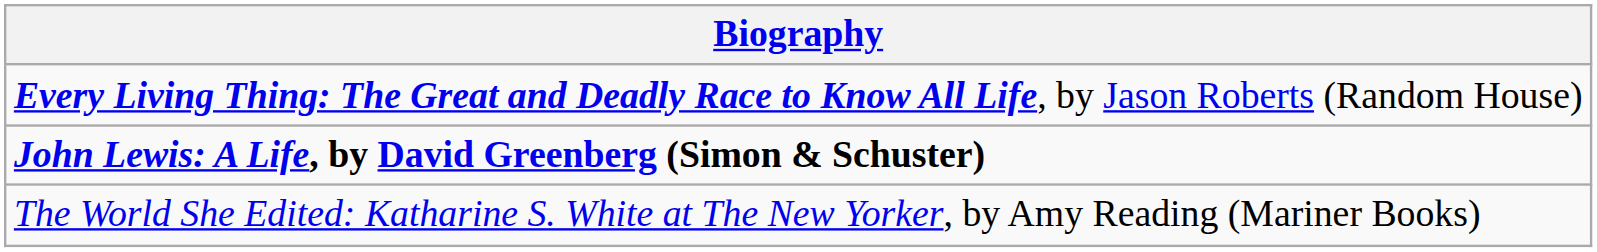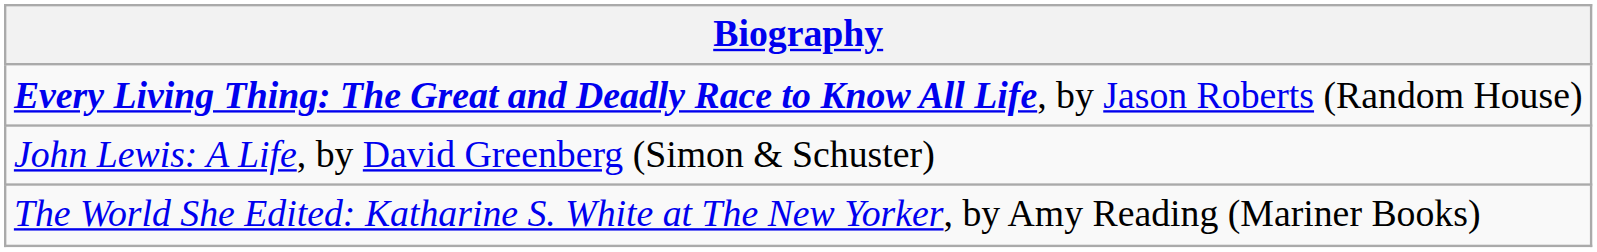(500, 154) bold -> (474, 154) normal
